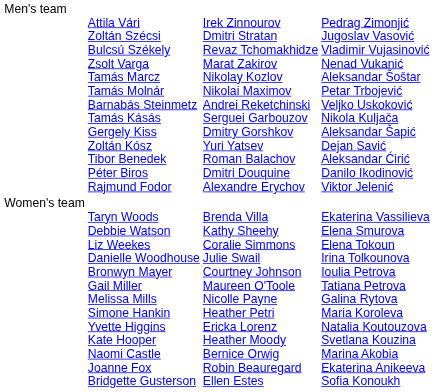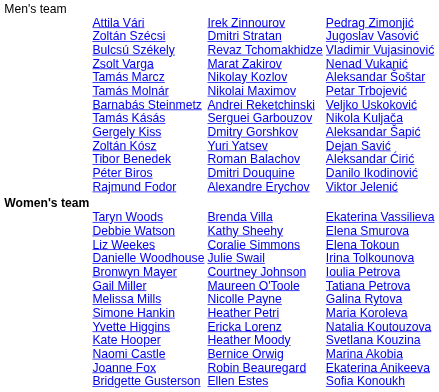(45, 203) normal -> (47, 203) bold
